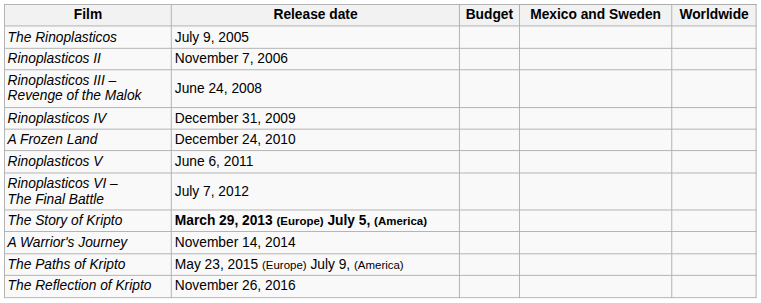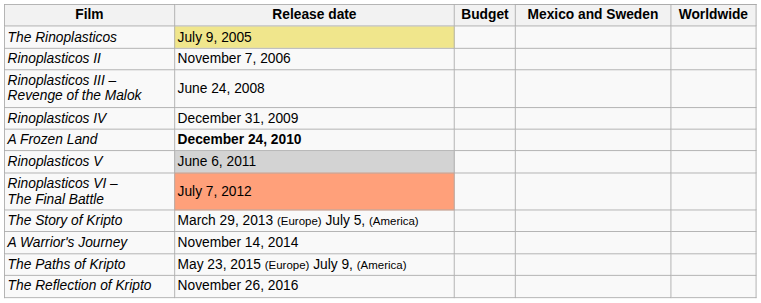(212, 37) no background -> (215, 37) khaki background
(235, 140) normal -> (240, 140) bold
(214, 161) no background -> (217, 161) lightgrey background
(212, 191) no background -> (215, 191) lightsalmon background
(301, 220) bold -> (298, 220) normal
